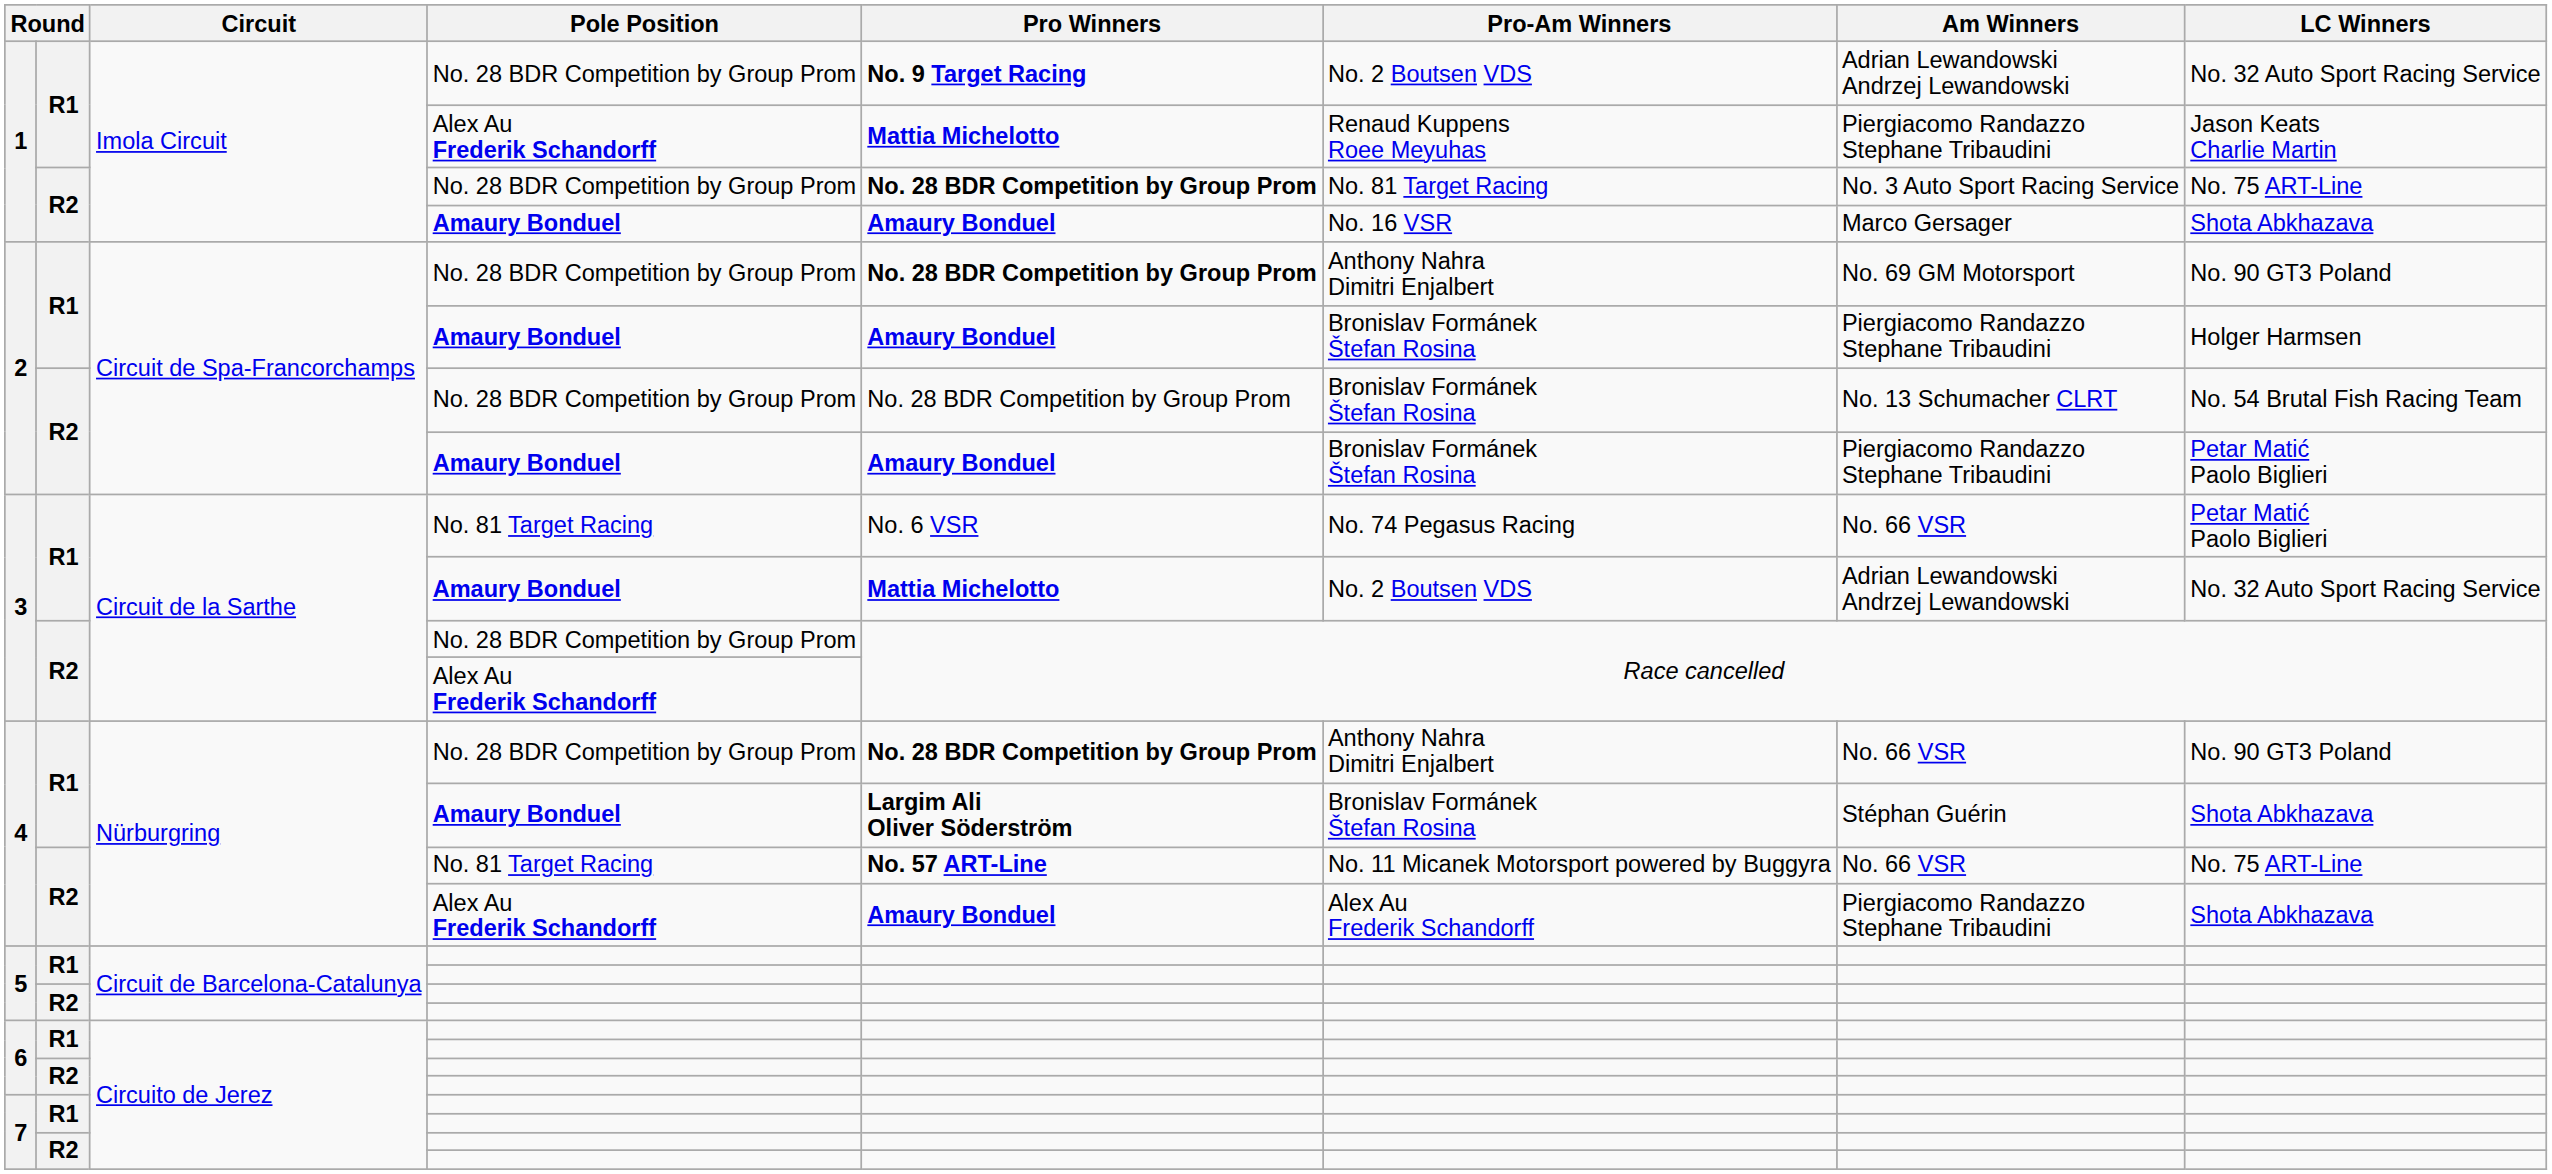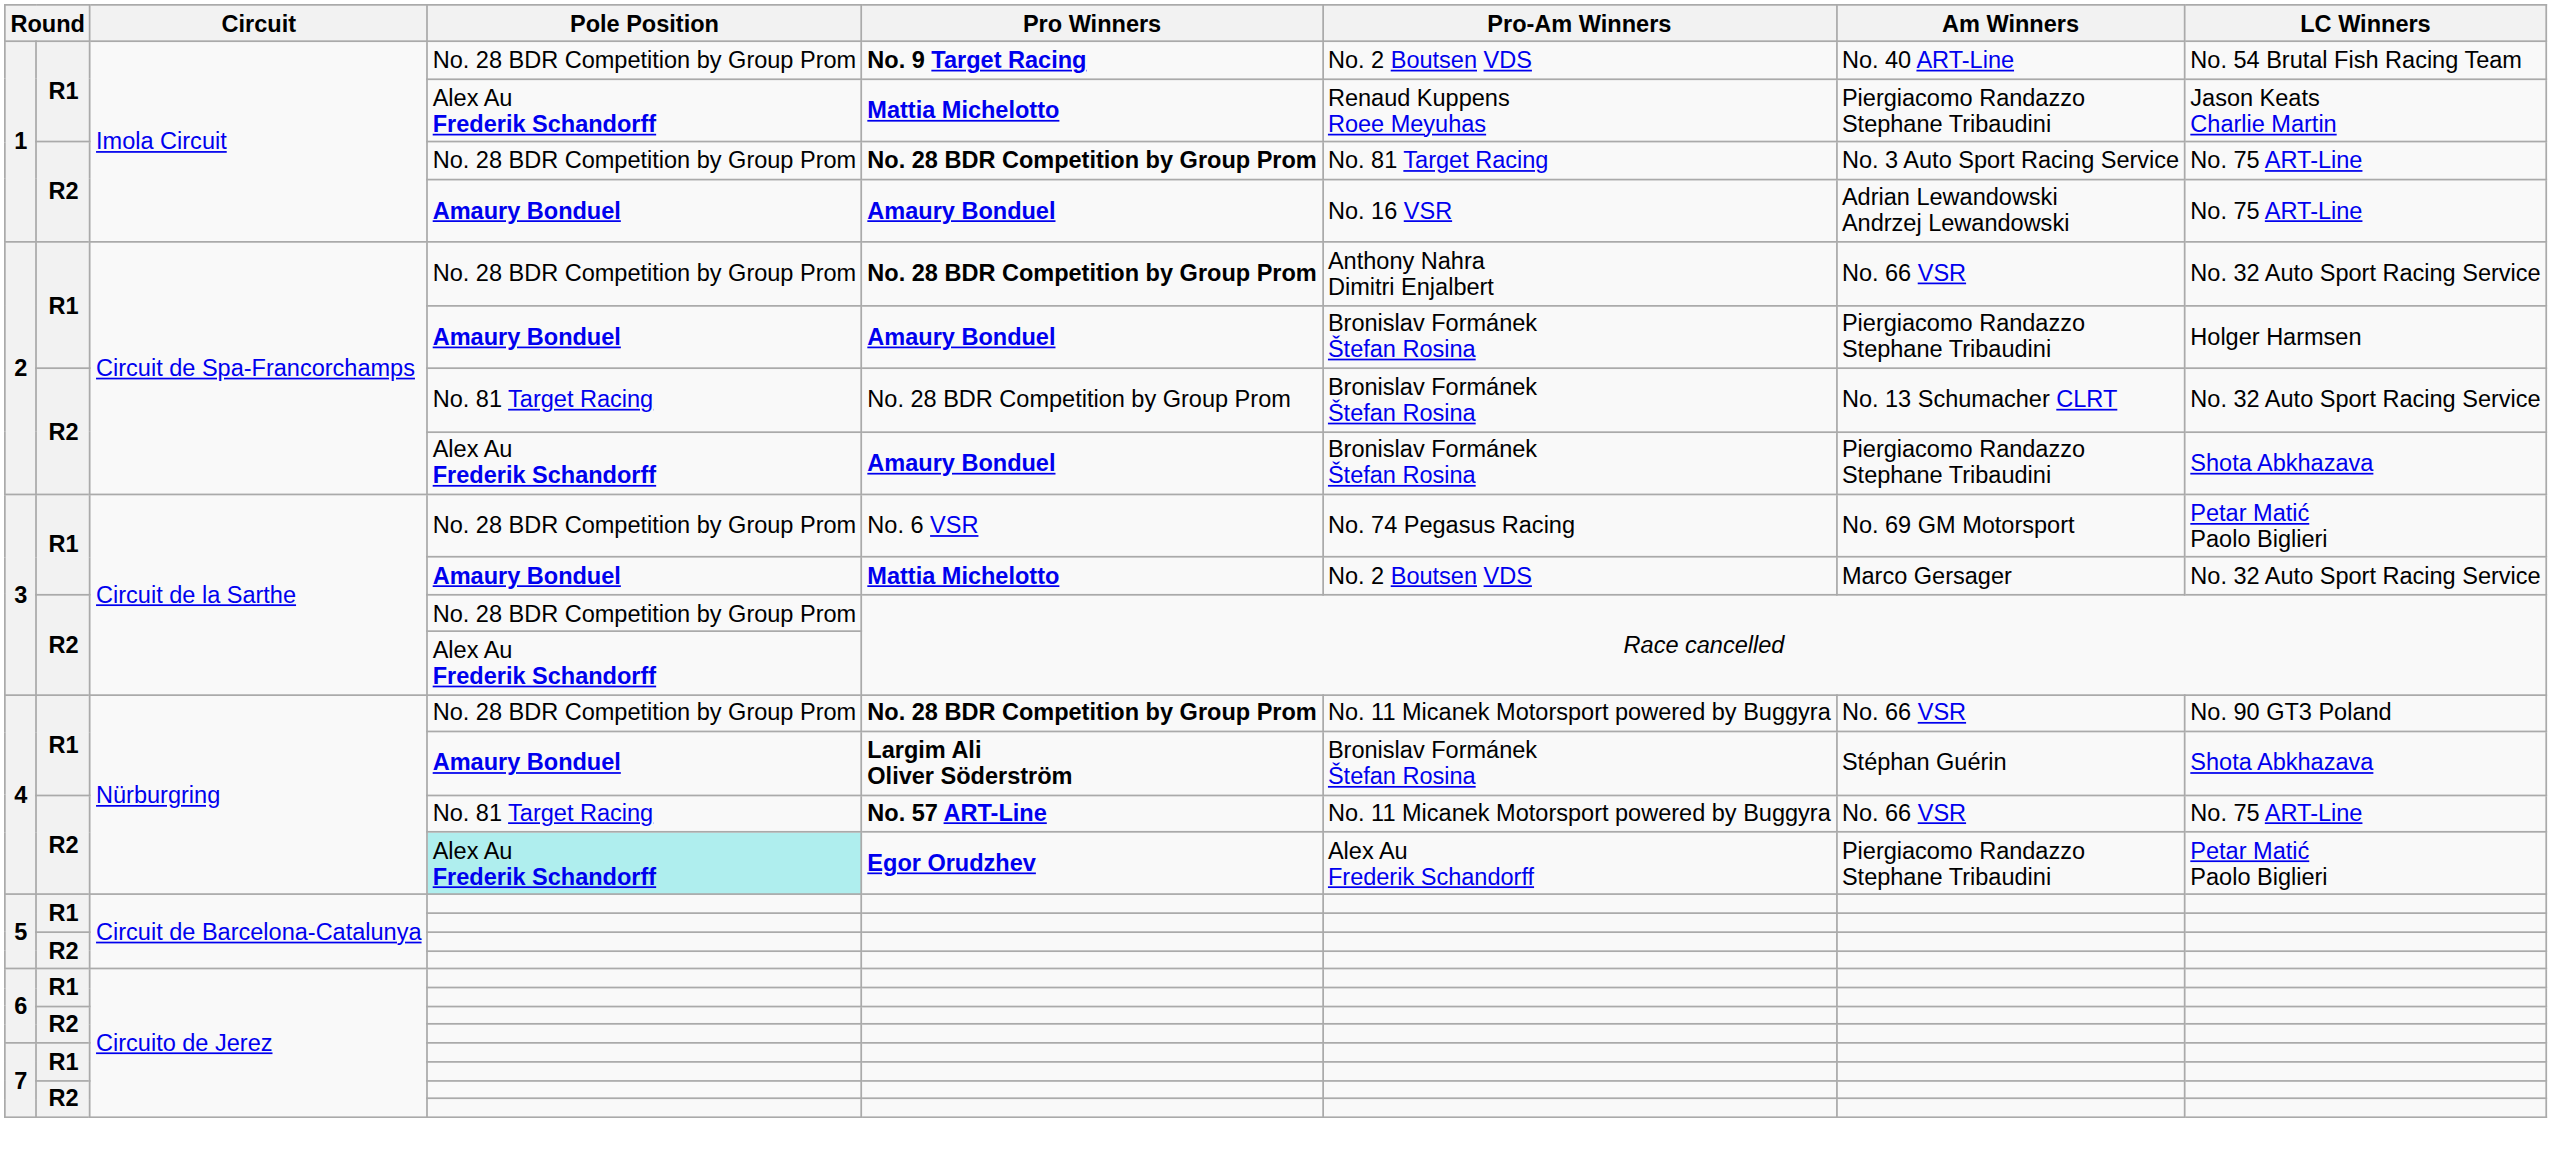(1956, 73) Adrian Lewandowski Andrzej Lewandowski -> (1928, 60) No. 40 ART-Line
(2365, 73) No. 32 Auto Sport Racing Service -> (2356, 60) No. 54 Brutal Fish Racing Team
(1927, 223) Marco Gersager -> (1956, 210) Adrian Lewandowski Andrzej Lewandowski
(2282, 223) Shota Abkhazava -> (2276, 210) No. 75 ART-Line
(1958, 273) No. 69 GM Motorsport -> (1904, 273) No. 66 VSR
(2291, 273) No. 90 GT3 Poland -> (2365, 273) No. 32 Auto Sport Racing Service
(644, 399) No. 28 BDR Competition by Group Prom -> (543, 399) No. 81 Target Racing
(2356, 399) No. 54 Brutal Fish Racing Team -> (2365, 399) No. 32 Auto Sport Racing Service
(527, 462) Amaury Bonduel -> (544, 462) Alex Au Frederik Schandorff
(2259, 462) Petar Matić Paolo Biglieri -> (2282, 462) Shota Abkhazava
(543, 525) No. 81 Target Racing -> (644, 525) No. 28 BDR Competition by Group Prom
(1904, 525) No. 66 VSR -> (1958, 525) No. 69 GM Motorsport
(1956, 588) Adrian Lewandowski Andrzej Lewandowski -> (1927, 576) Marco Gersager
(1411, 752) Anthony Nahra Dimitri Enjalbert -> (1579, 713) No. 11 Micanek Motorsport powered by Buggyra
(544, 915) no background -> (544, 863) paleturquoise background
(961, 915) Amaury Bonduel -> (952, 863) Egor Orudzhev
(2282, 915) Shota Abkhazava -> (2259, 863) Petar Matić Paolo Biglieri
